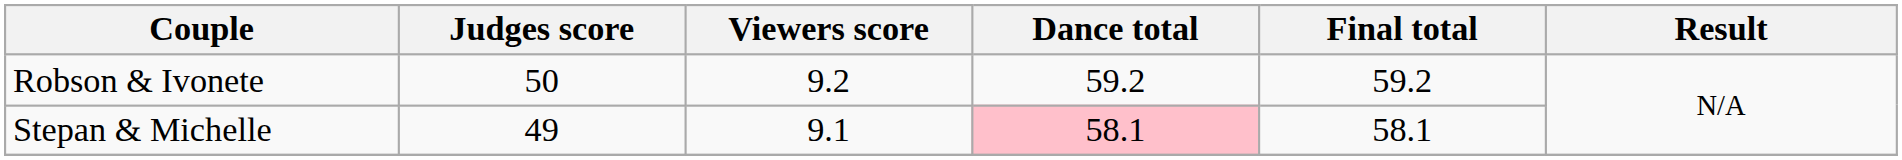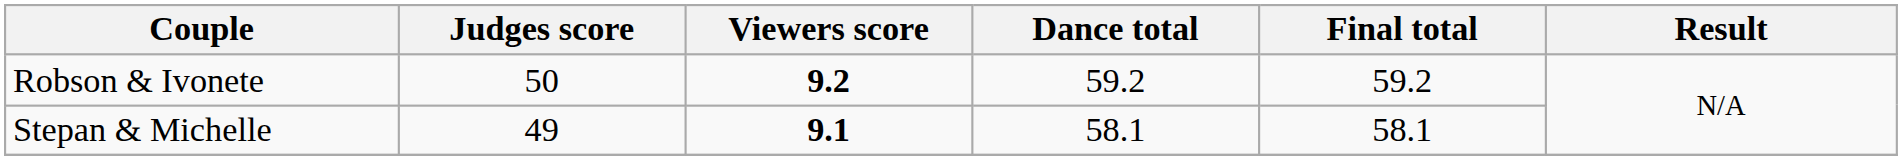(829, 79) normal -> (829, 79) bold
(829, 129) normal -> (829, 129) bold
(1115, 129) pink background -> (1115, 129) no background
